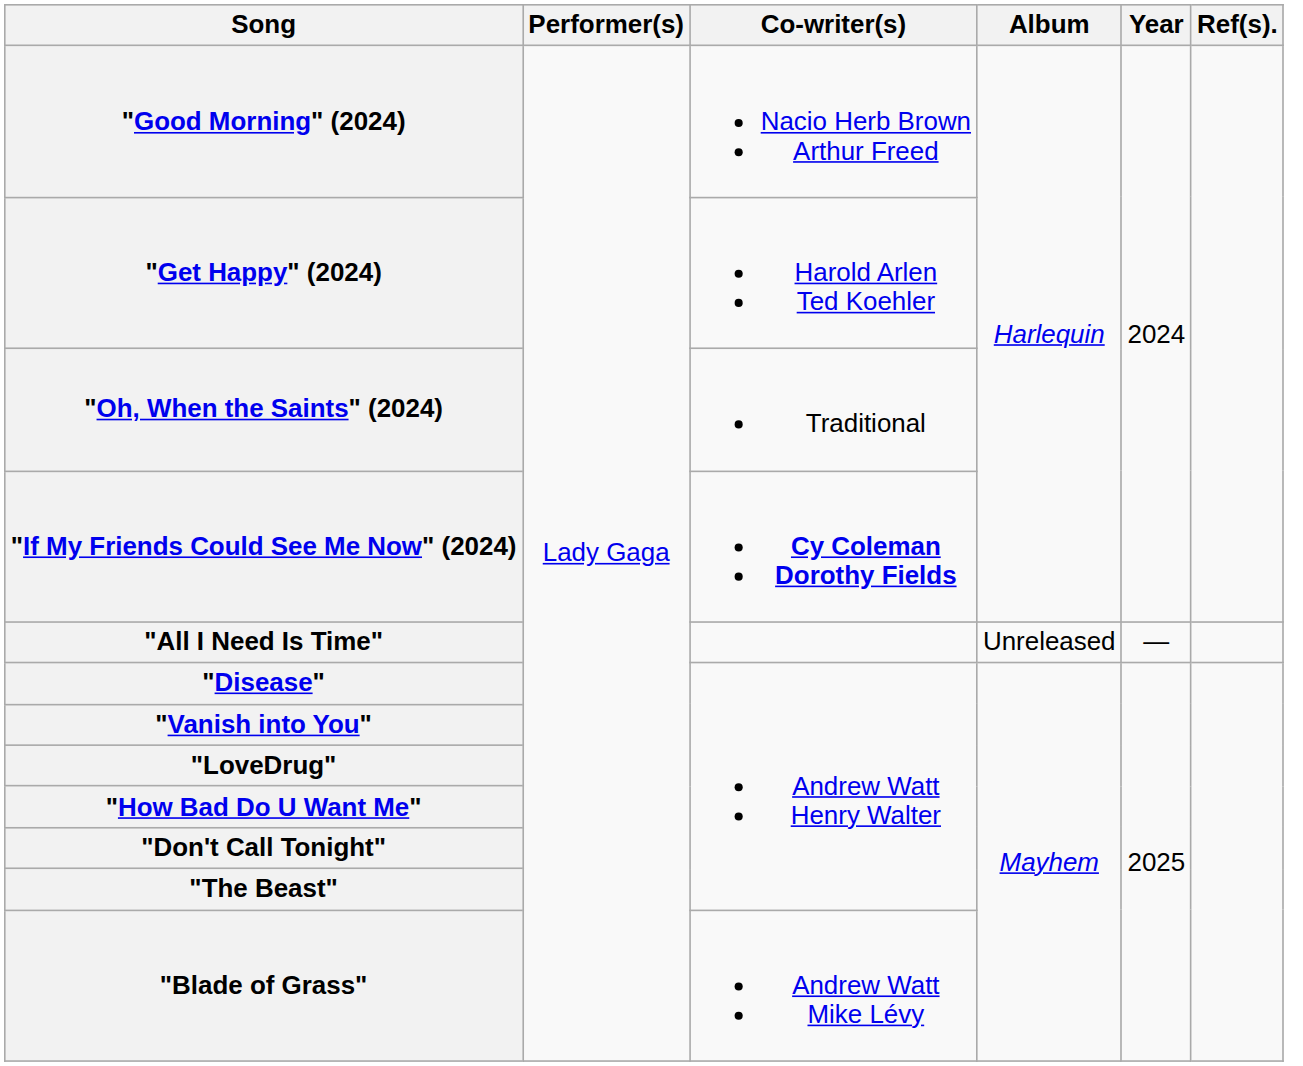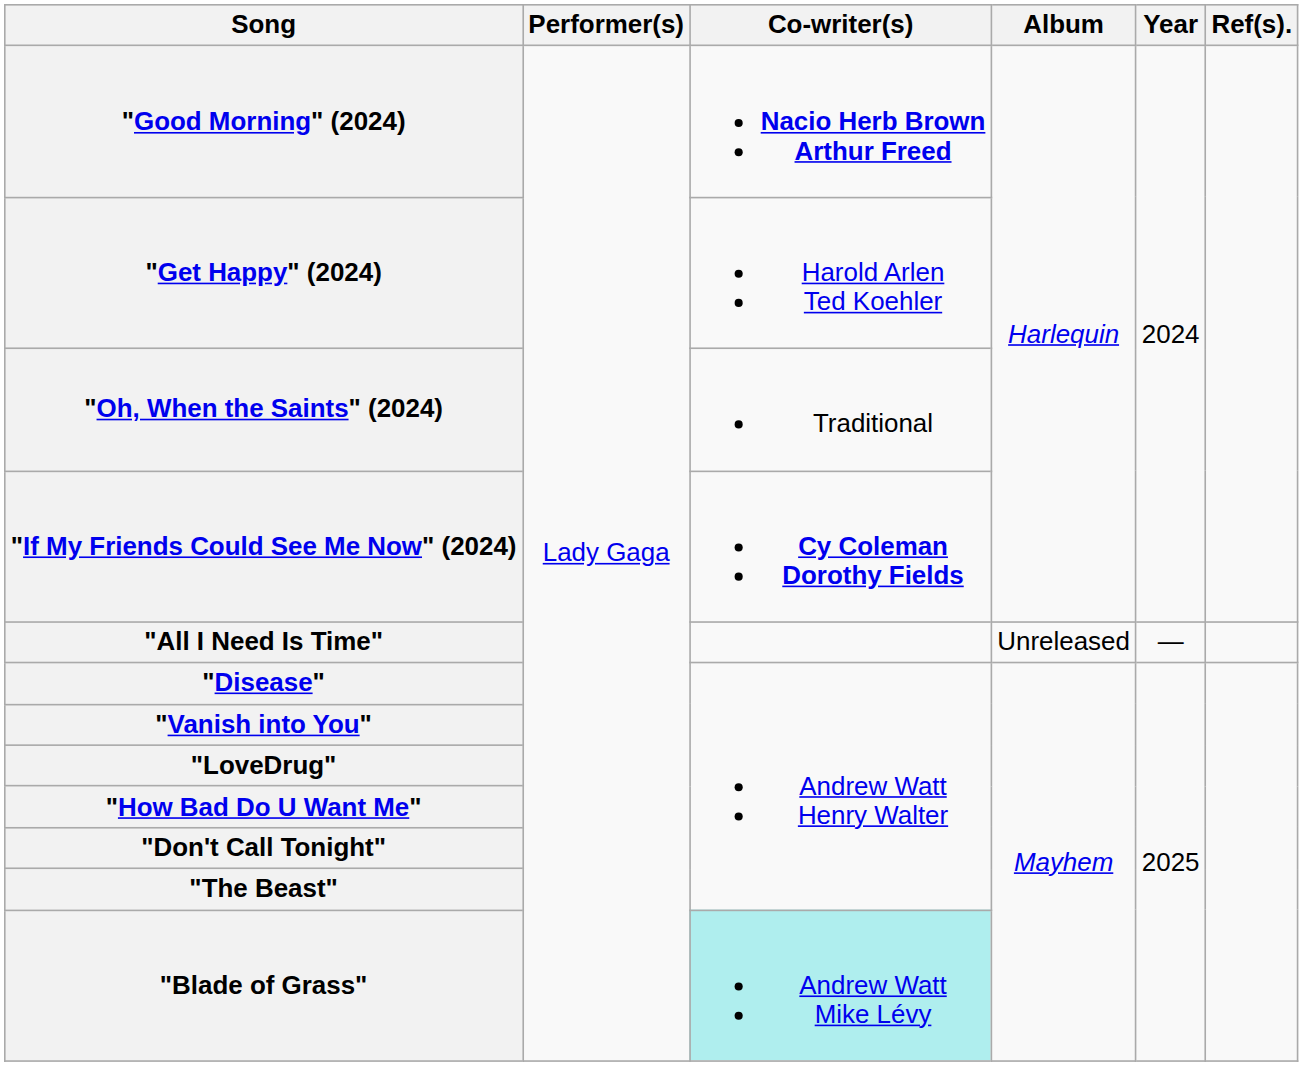(833, 136) normal -> (841, 136) bold
(833, 1000) no background -> (841, 1000) paleturquoise background
